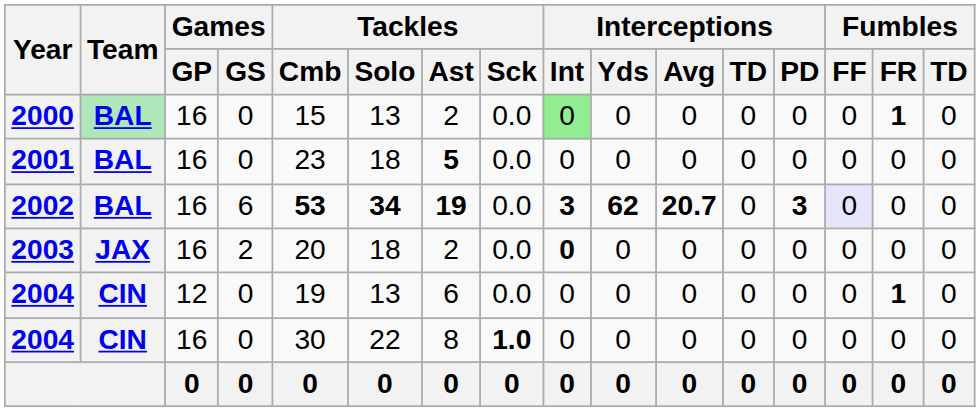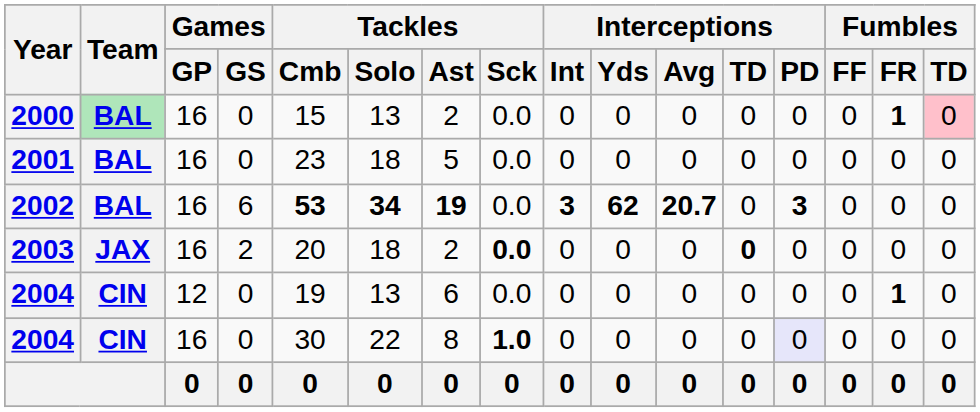(567, 116) lightgreen background -> (567, 116) no background
(949, 116) no background -> (949, 116) pink background
(451, 160) bold -> (451, 160) normal
(849, 205) lavender background -> (849, 205) no background
(512, 250) normal -> (512, 250) bold
(567, 250) bold -> (567, 250) normal
(748, 250) normal -> (748, 250) bold
(800, 339) no background -> (800, 339) lavender background
